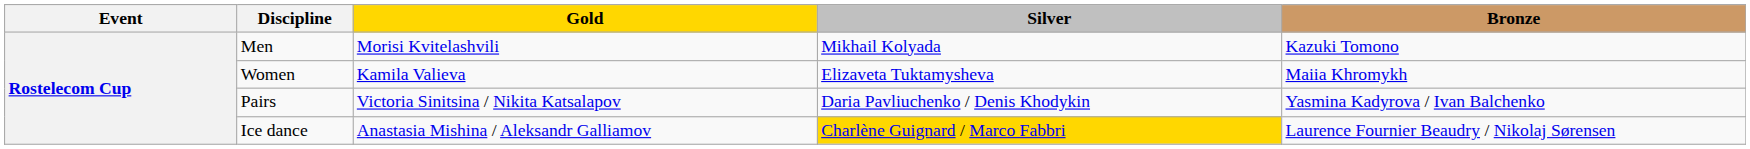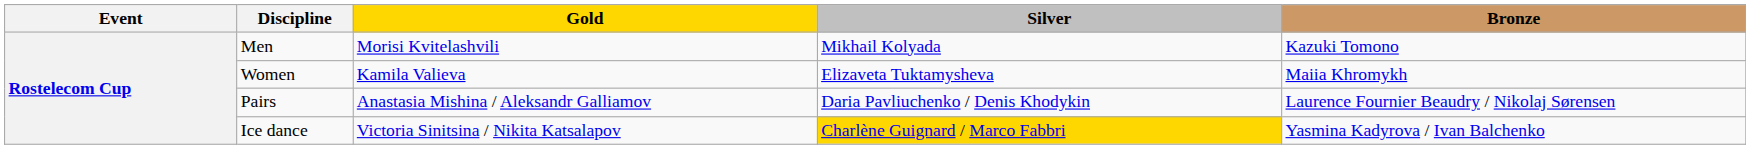(489, 102) Victoria Sinitsina / Nikita Katsalapov -> (504, 102) Anastasia Mishina / Aleksandr Galliamov
(1415, 102) Yasmina Kadyrova / Ivan Balchenko -> (1450, 102) Laurence Fournier Beaudry / Nikolaj Sørensen
(504, 130) Anastasia Mishina / Aleksandr Galliamov -> (489, 130) Victoria Sinitsina / Nikita Katsalapov
(1450, 130) Laurence Fournier Beaudry / Nikolaj Sørensen -> (1415, 130) Yasmina Kadyrova / Ivan Balchenko
